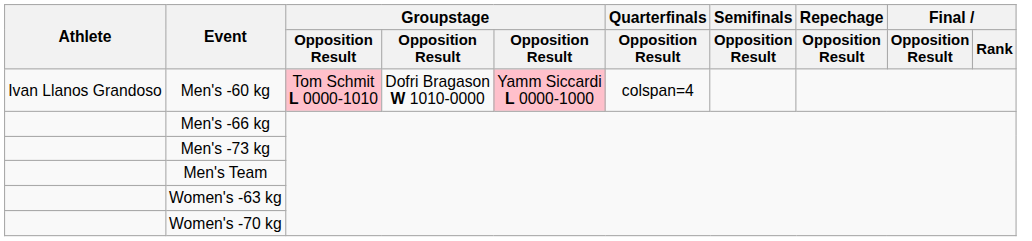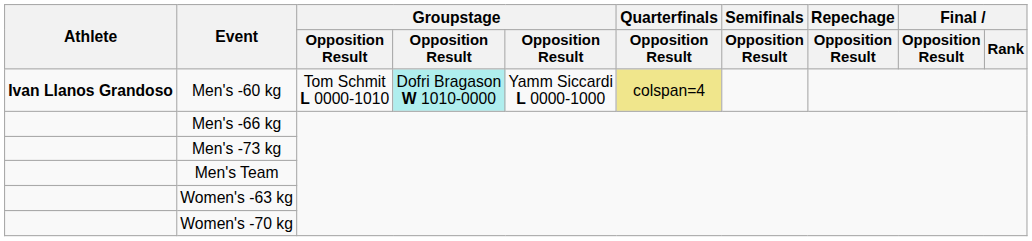(85, 91) normal -> (91, 91) bold
(333, 91) pink background -> (345, 91) no background
(438, 91) no background -> (449, 91) paleturquoise background
(549, 91) pink background -> (561, 91) no background
(658, 91) no background -> (669, 91) khaki background
